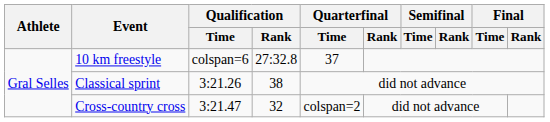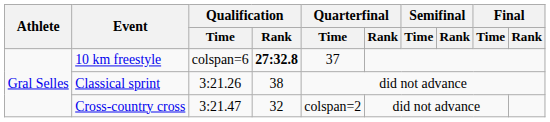(276, 60) normal -> (277, 60) bold
